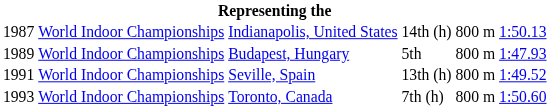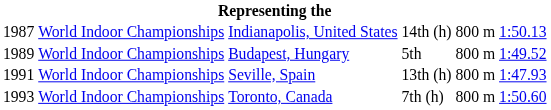(523, 53) 1:47.93 -> (523, 53) 1:49.52
(523, 75) 1:49.52 -> (523, 75) 1:47.93
